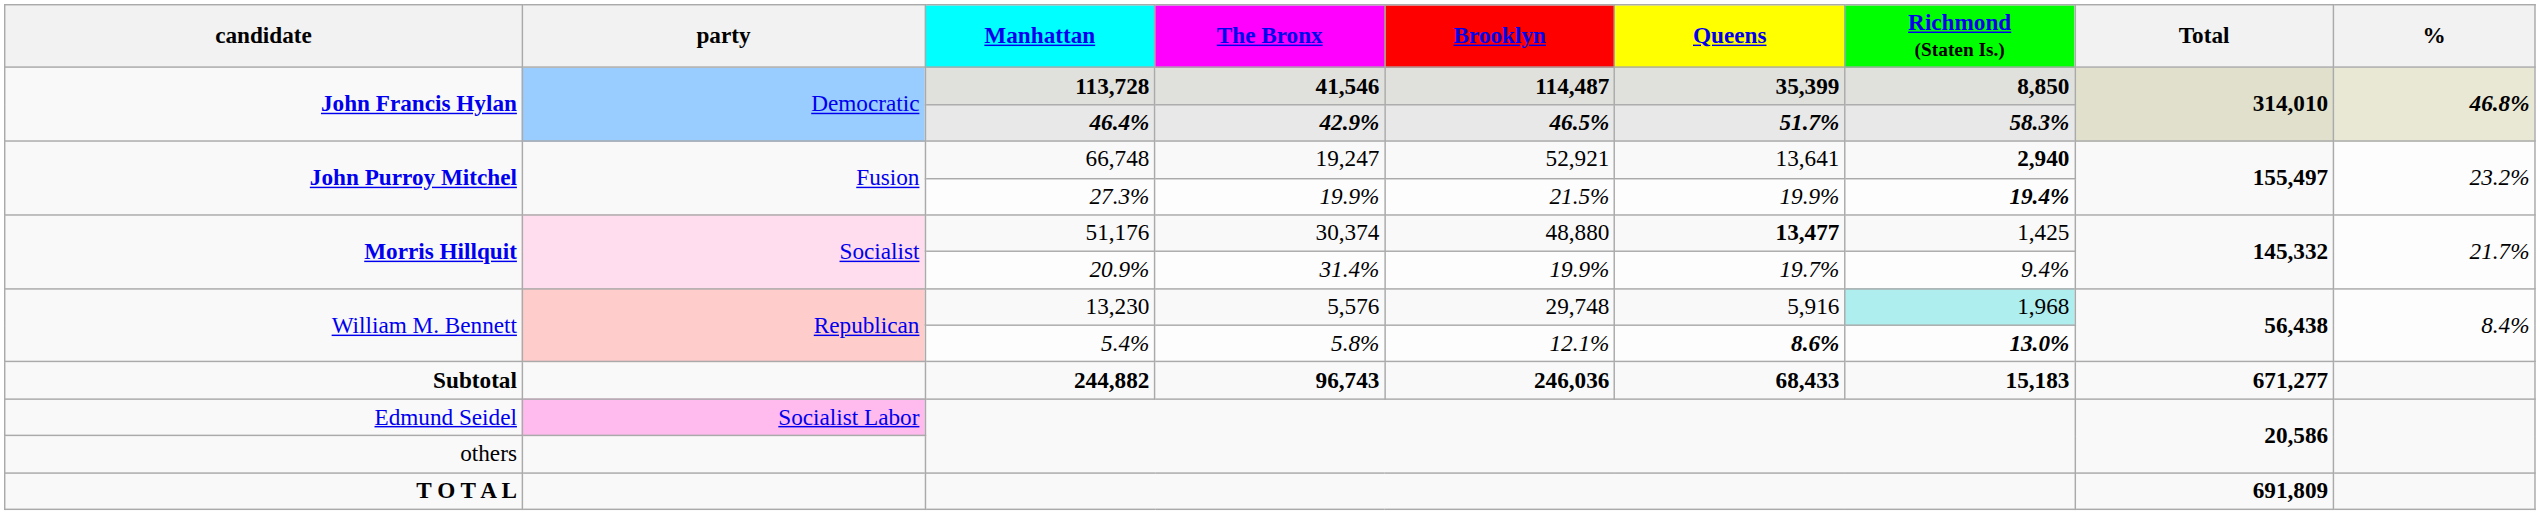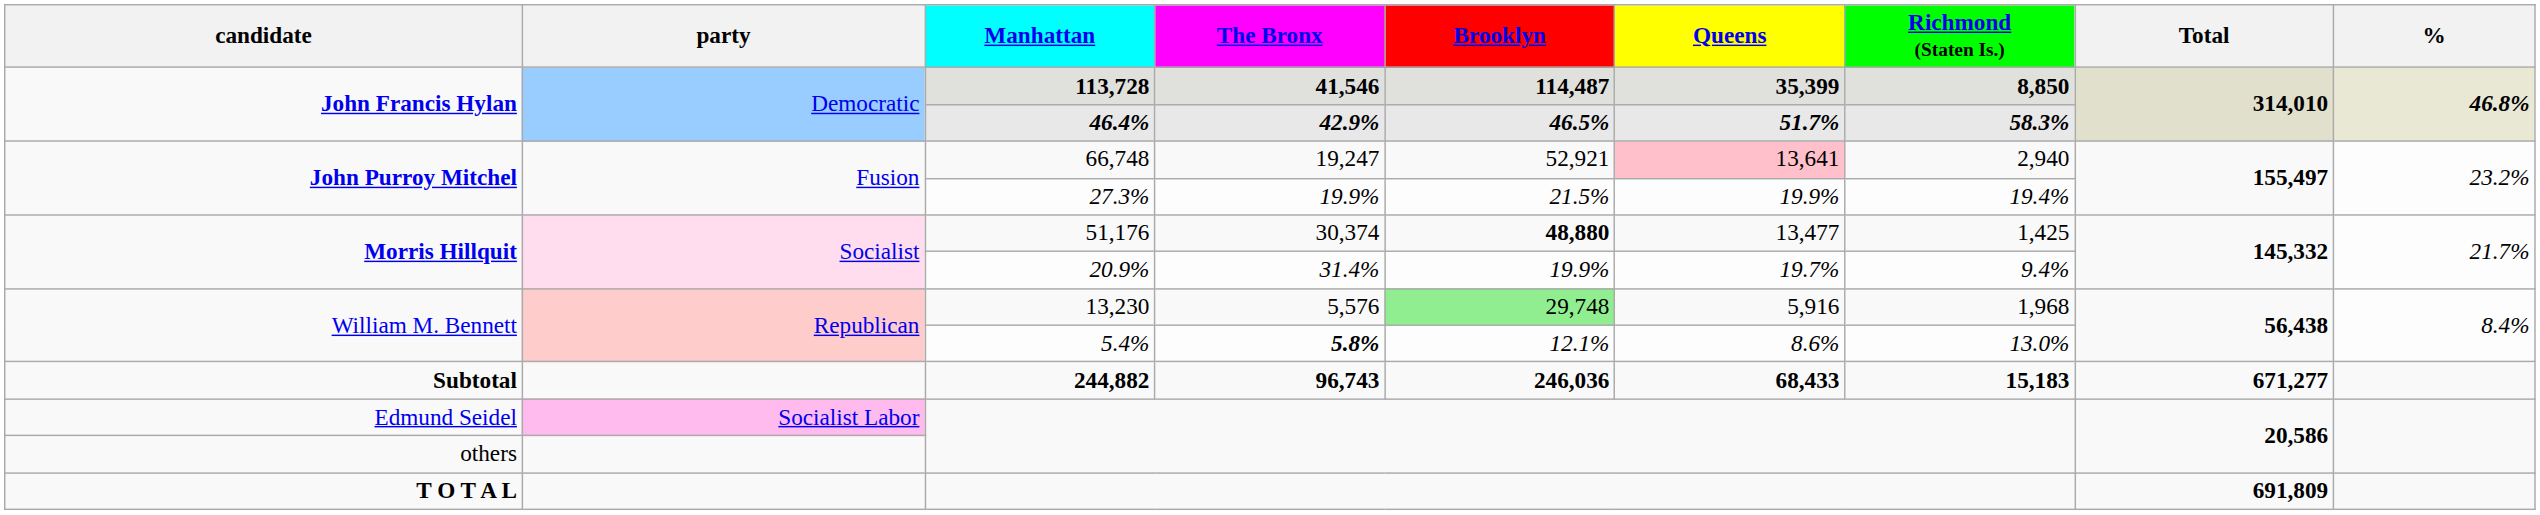(1807, 159) no background -> (1807, 159) pink background
(2043, 159) bold -> (2043, 159) normal
(2039, 196) bold -> (2039, 196) normal
(1577, 232) normal -> (1577, 232) bold
(1807, 232) bold -> (1807, 232) normal
(1577, 306) no background -> (1577, 306) lightgreen background
(2043, 306) paleturquoise background -> (2043, 306) no background
(1355, 343) normal -> (1355, 343) bold
(1815, 343) bold -> (1815, 343) normal
(2039, 343) bold -> (2039, 343) normal
